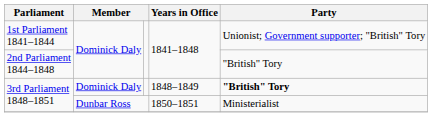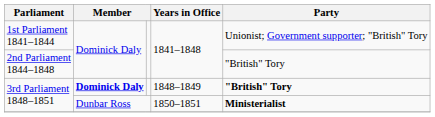(109, 86) normal -> (110, 86) bold
(251, 103) normal -> (255, 103) bold
